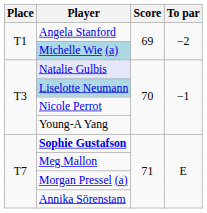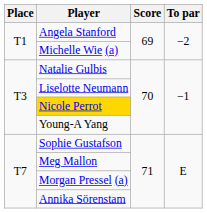(79, 50) lightblue background -> (79, 50) no background
(73, 69) lavender background -> (73, 69) no background
(84, 87) lightblue background -> (84, 87) no background
(70, 106) no background -> (70, 106) gold background
(83, 143) bold -> (80, 143) normal
